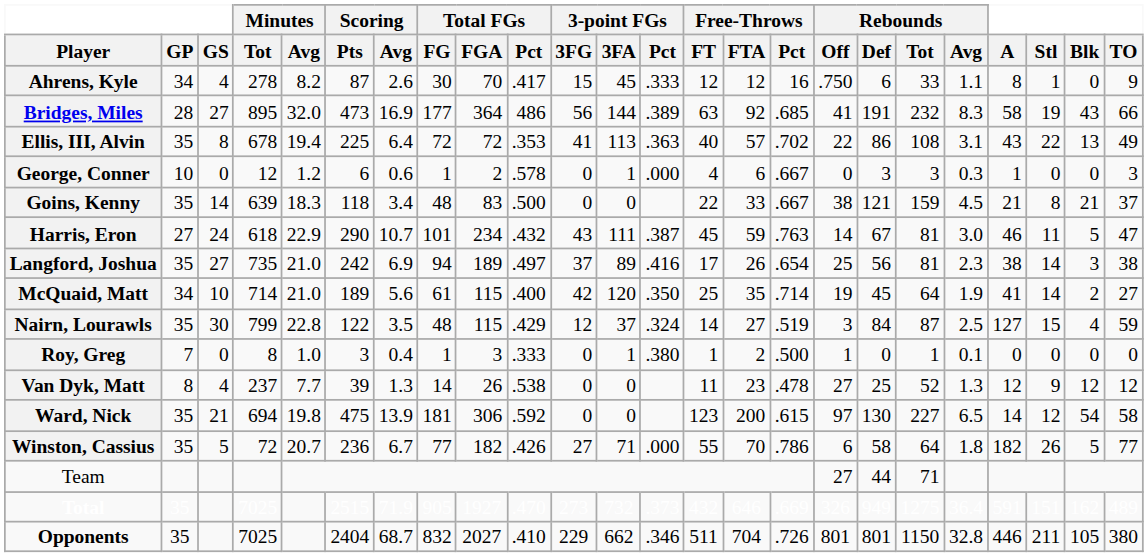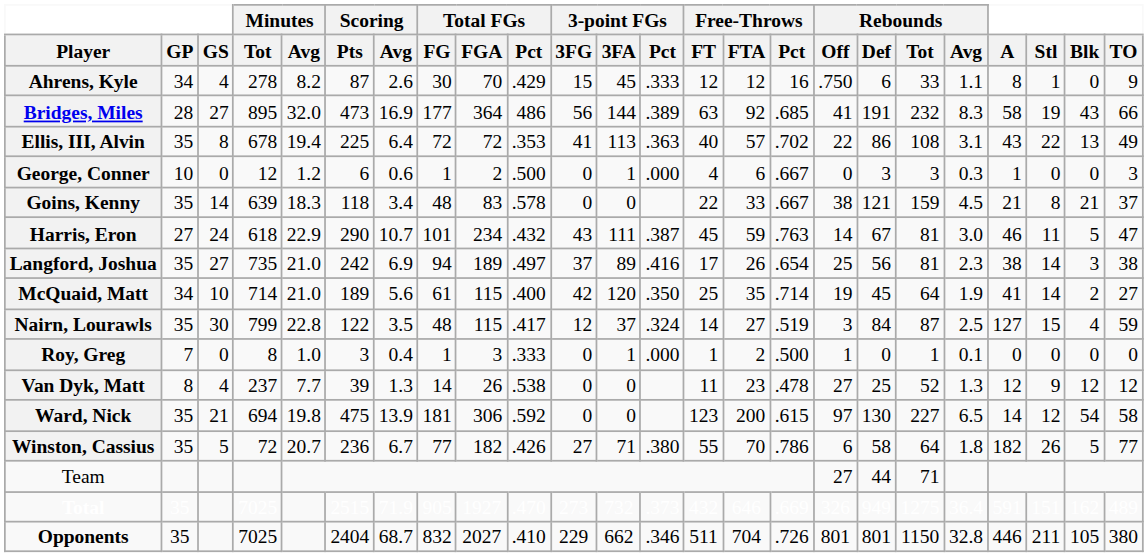(529, 81) .417 -> (529, 81) .429
(529, 172) .578 -> (529, 172) .500
(529, 203) .500 -> (529, 203) .578
(529, 324) .429 -> (529, 324) .417
(662, 355) .380 -> (662, 355) .000
(662, 446) .000 -> (662, 446) .380
